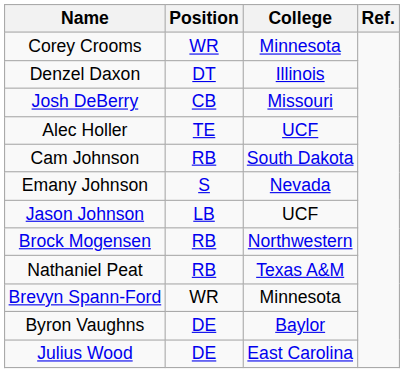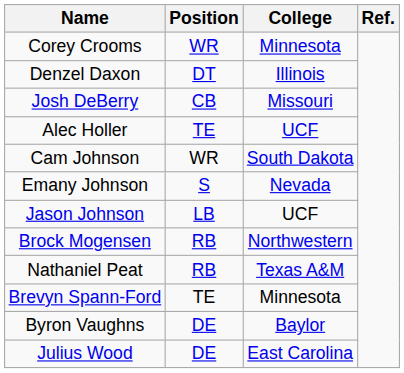(204, 158) RB -> (204, 158) WR
(204, 297) WR -> (204, 297) TE
